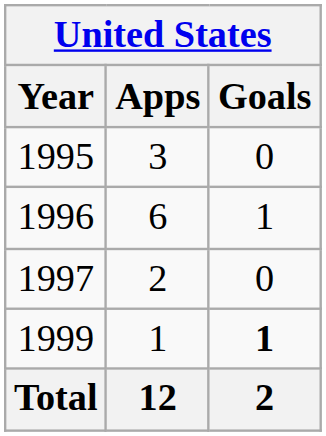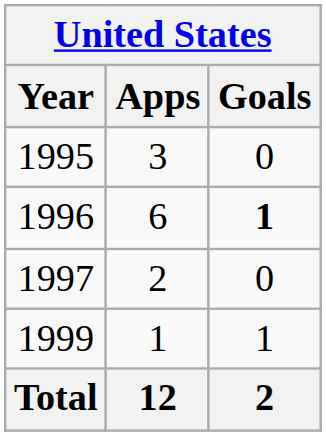(265, 216) normal -> (265, 216) bold
(265, 338) bold -> (265, 338) normal
